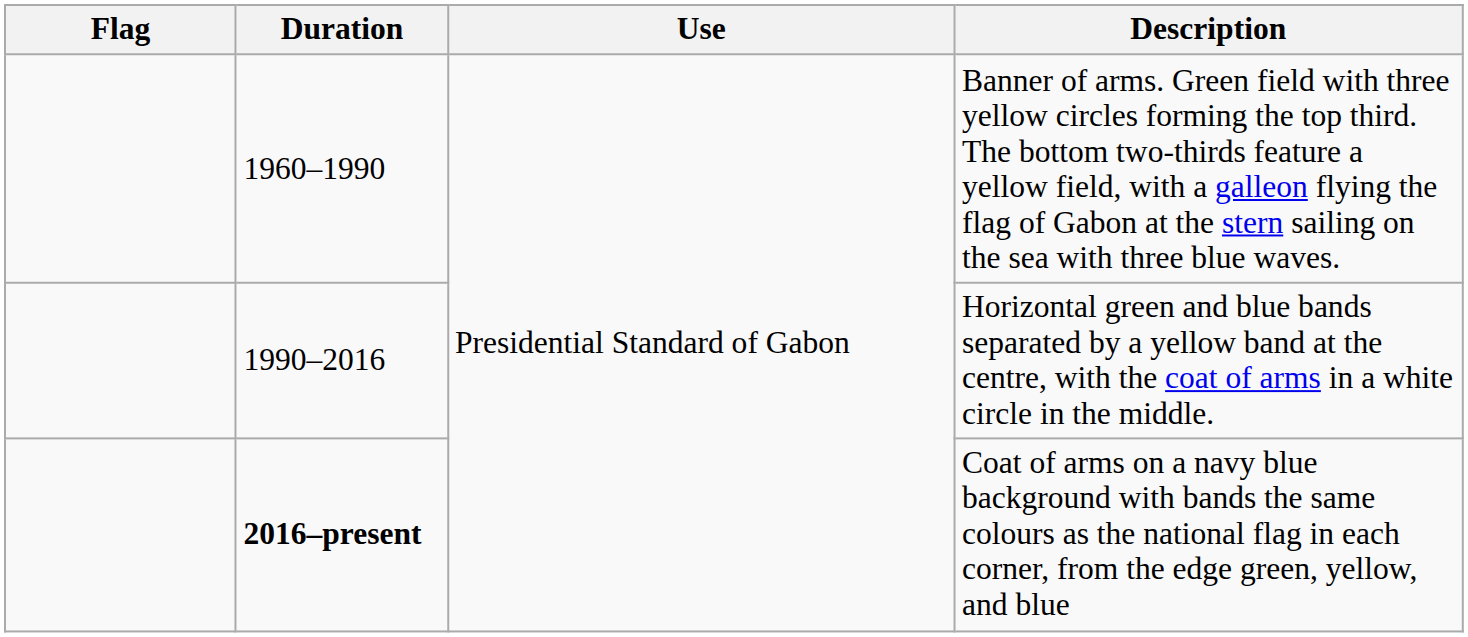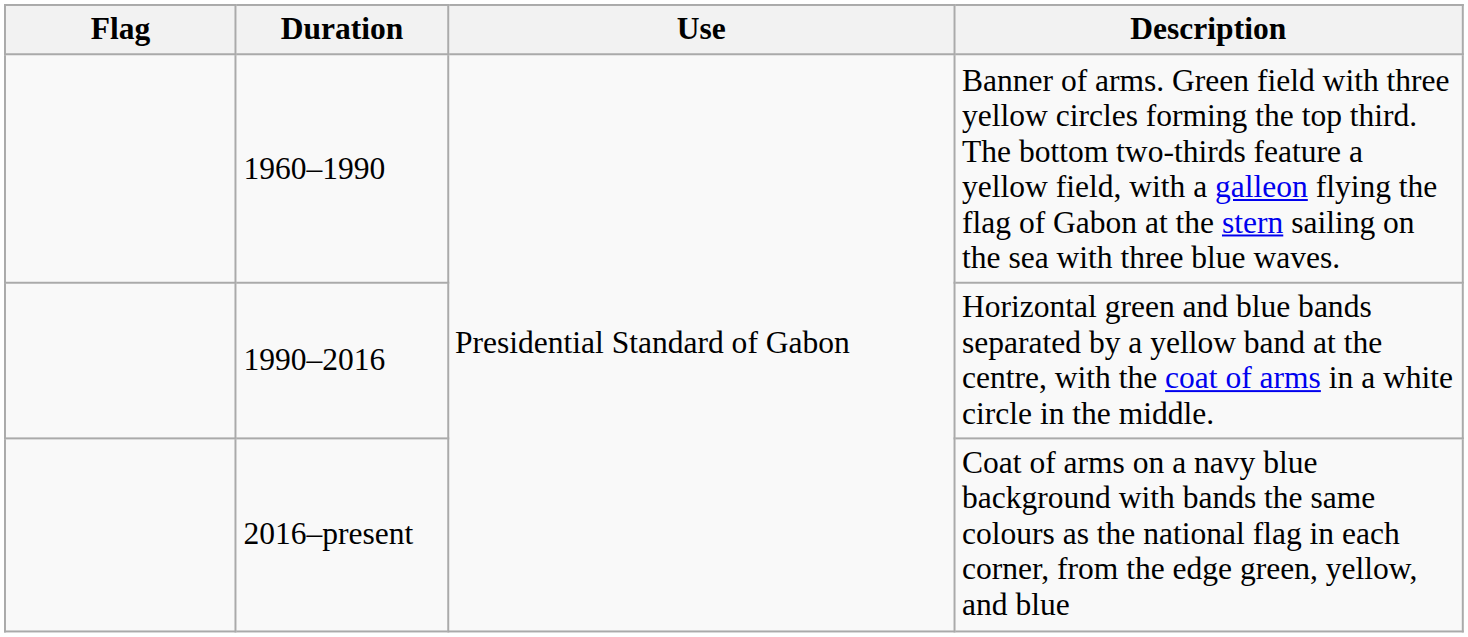(332, 534) bold -> (328, 534) normal
